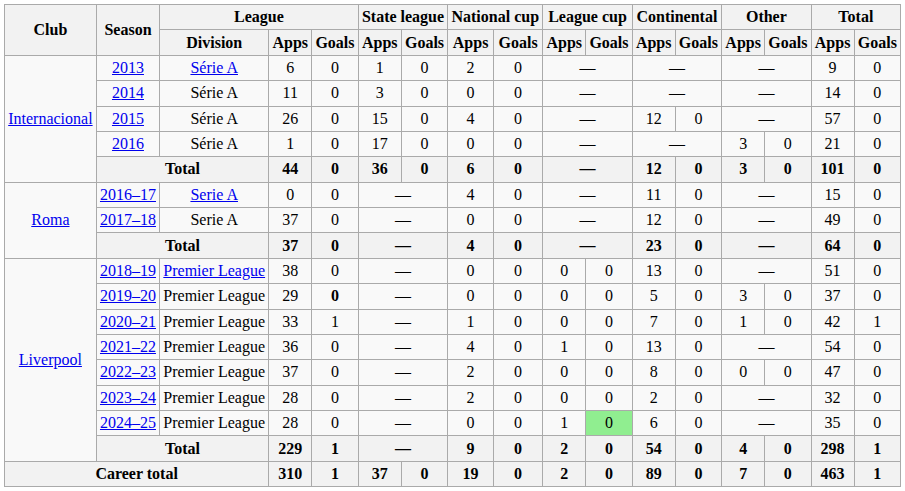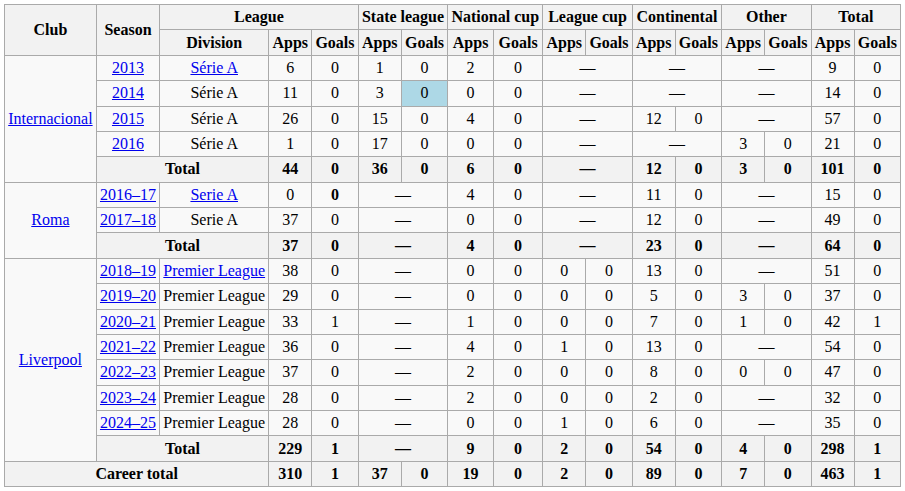(424, 93) no background -> (424, 93) lightblue background
(335, 194) normal -> (335, 194) bold
(335, 296) bold -> (335, 296) normal
(609, 423) lightgreen background -> (609, 423) no background
